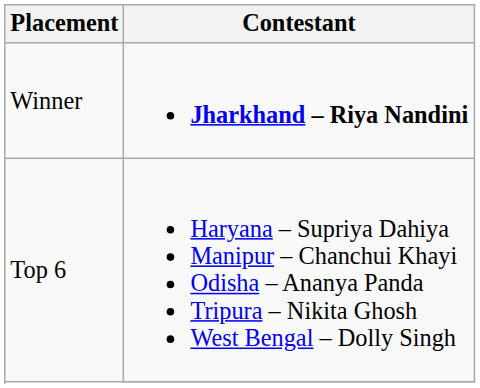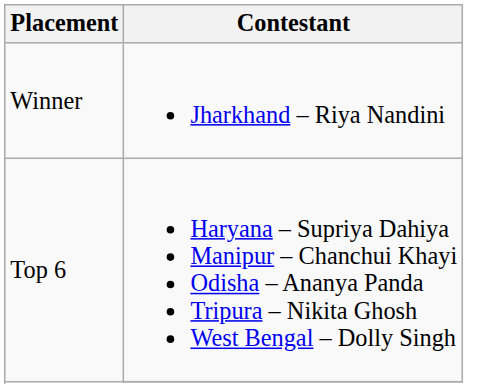(299, 114) bold -> (293, 114) normal
